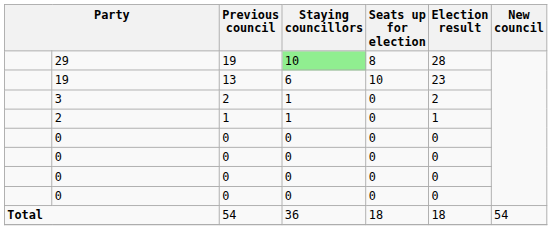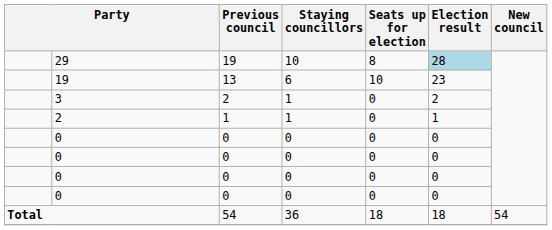(292, 61) lightgreen background -> (292, 61) no background
(439, 61) no background -> (439, 61) lightblue background
